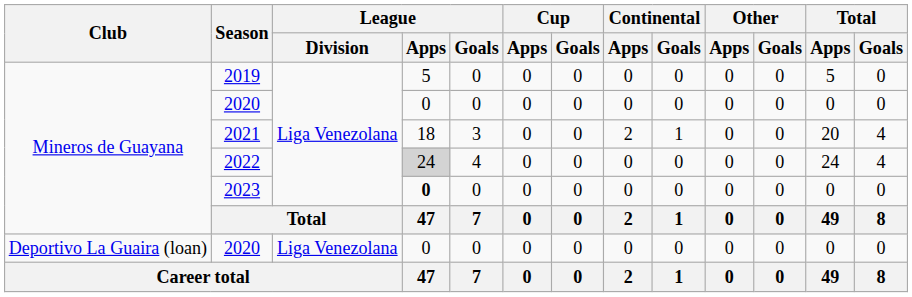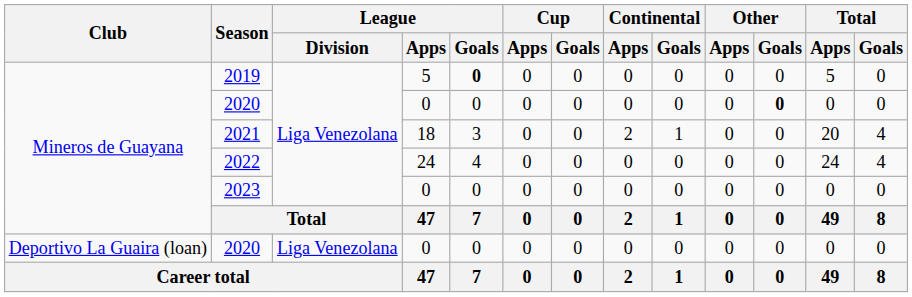(477, 76) normal -> (477, 76) bold
(780, 104) normal -> (780, 104) bold
(426, 162) lightgrey background -> (426, 162) no background
(426, 190) bold -> (426, 190) normal
